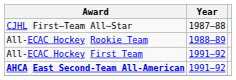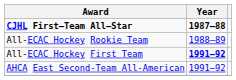(69, 26) normal -> (69, 26) bold
(207, 26) normal -> (207, 26) bold
(207, 54) normal -> (207, 54) bold
(96, 68) bold -> (96, 68) normal
